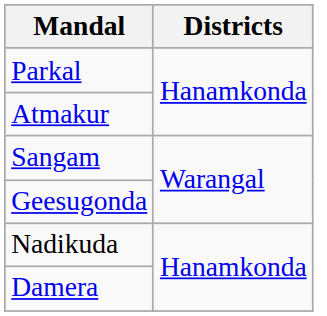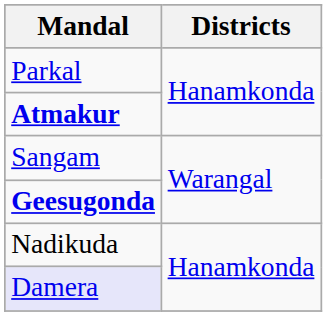(60, 113) normal -> (65, 113) bold
(79, 200) normal -> (83, 200) bold
(55, 288) no background -> (55, 288) lavender background
